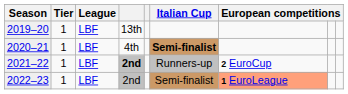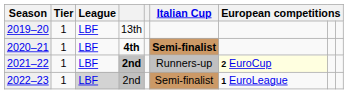(132, 46) normal -> (132, 46) bold
(246, 63) no background -> (246, 63) lightyellow background
(88, 80) no background -> (88, 80) lightgrey background
(254, 80) lightsalmon background -> (254, 80) no background
